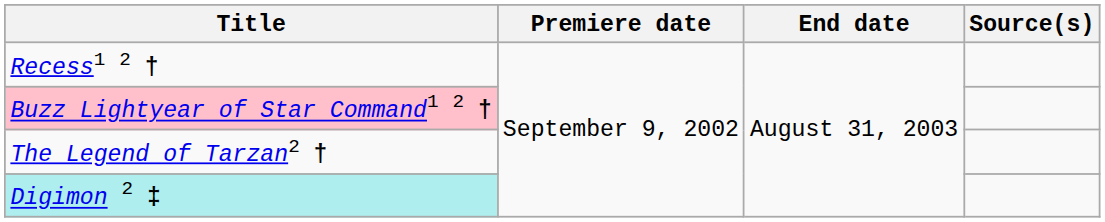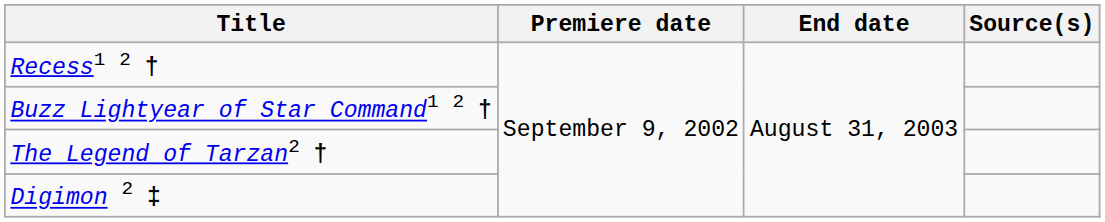(251, 108) pink background -> (251, 108) no background
(86, 195) paleturquoise background -> (86, 195) no background
